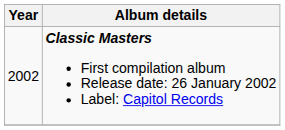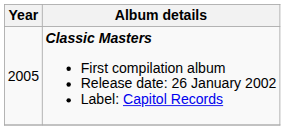(23, 75) 2002 -> (23, 75) 2005
